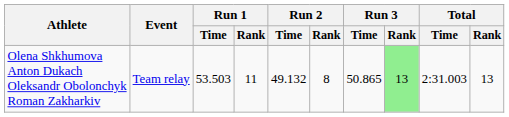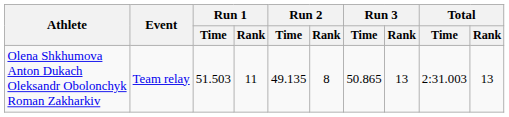(213, 79) 53.503 -> (213, 79) 51.503
(289, 79) 49.132 -> (289, 79) 49.135
(402, 79) lightgreen background -> (402, 79) no background
